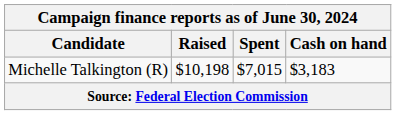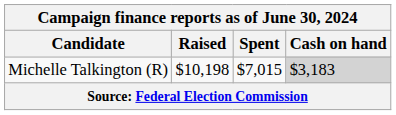(312, 69) no background -> (312, 69) lightgrey background
